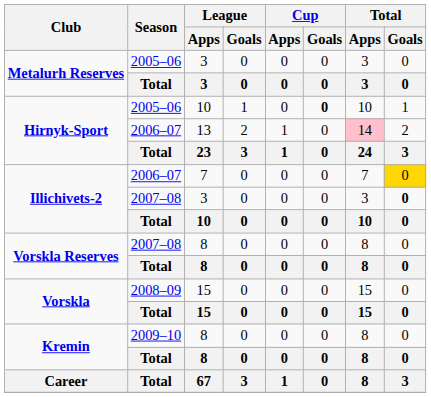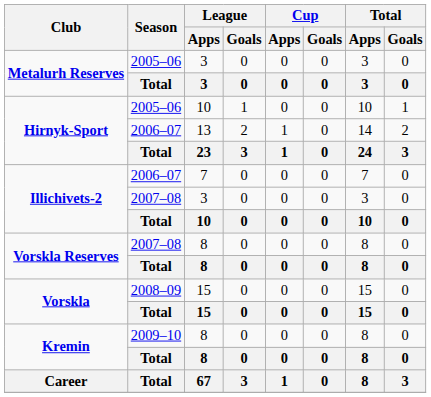(325, 107) bold -> (325, 107) normal
(365, 130) pink background -> (365, 130) no background
(405, 175) gold background -> (405, 175) no background
(405, 198) bold -> (405, 198) normal
